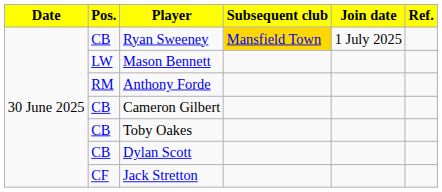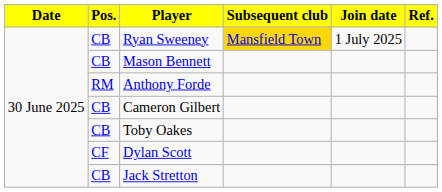(102, 61) LW -> (101, 61) CB
(101, 152) CB -> (100, 152) CF
(100, 175) CF -> (101, 175) CB
